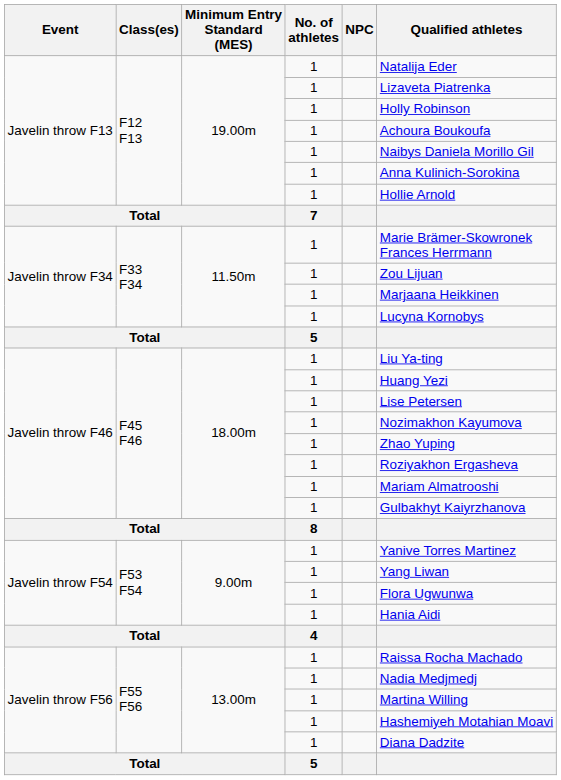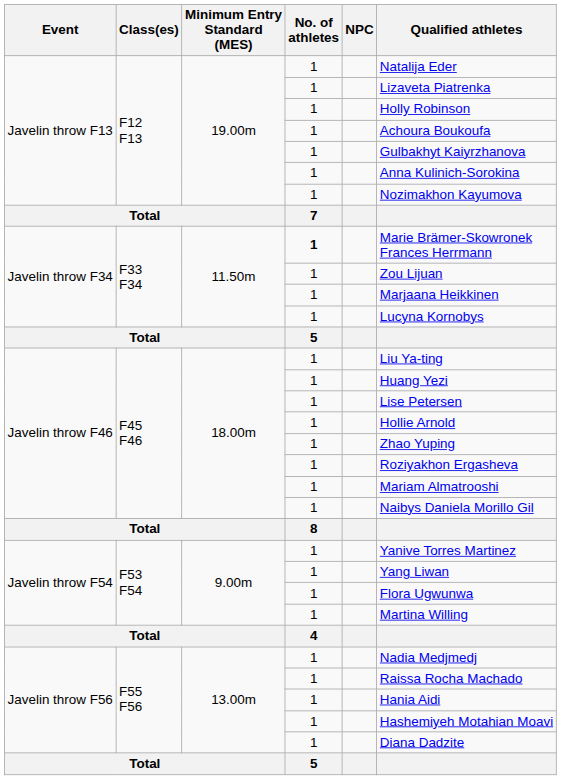(457, 151) Naibys Daniela Morillo Gil -> (453, 151) Gulbakhyt Kaiyrzhanova
(418, 194) Hollie Arnold -> (451, 194) Nozimakhon Kayumova
(314, 244) normal -> (314, 244) bold
(451, 422) Nozimakhon Kayumova -> (418, 422) Hollie Arnold
(453, 508) Gulbakhyt Kaiyrzhanova -> (457, 508) Naibys Daniela Morillo Gil
(410, 614) Hania Aidi -> (424, 614) Martina Willing
(451, 657) Raissa Rocha Machado -> (428, 657) Nadia Medjmedj
(428, 678) Nadia Medjmedj -> (451, 678) Raissa Rocha Machado
(424, 699) Martina Willing -> (410, 699) Hania Aidi
